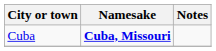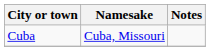(127, 35) bold -> (124, 35) normal
